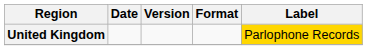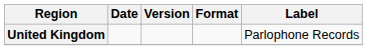(302, 34) gold background -> (302, 34) no background
